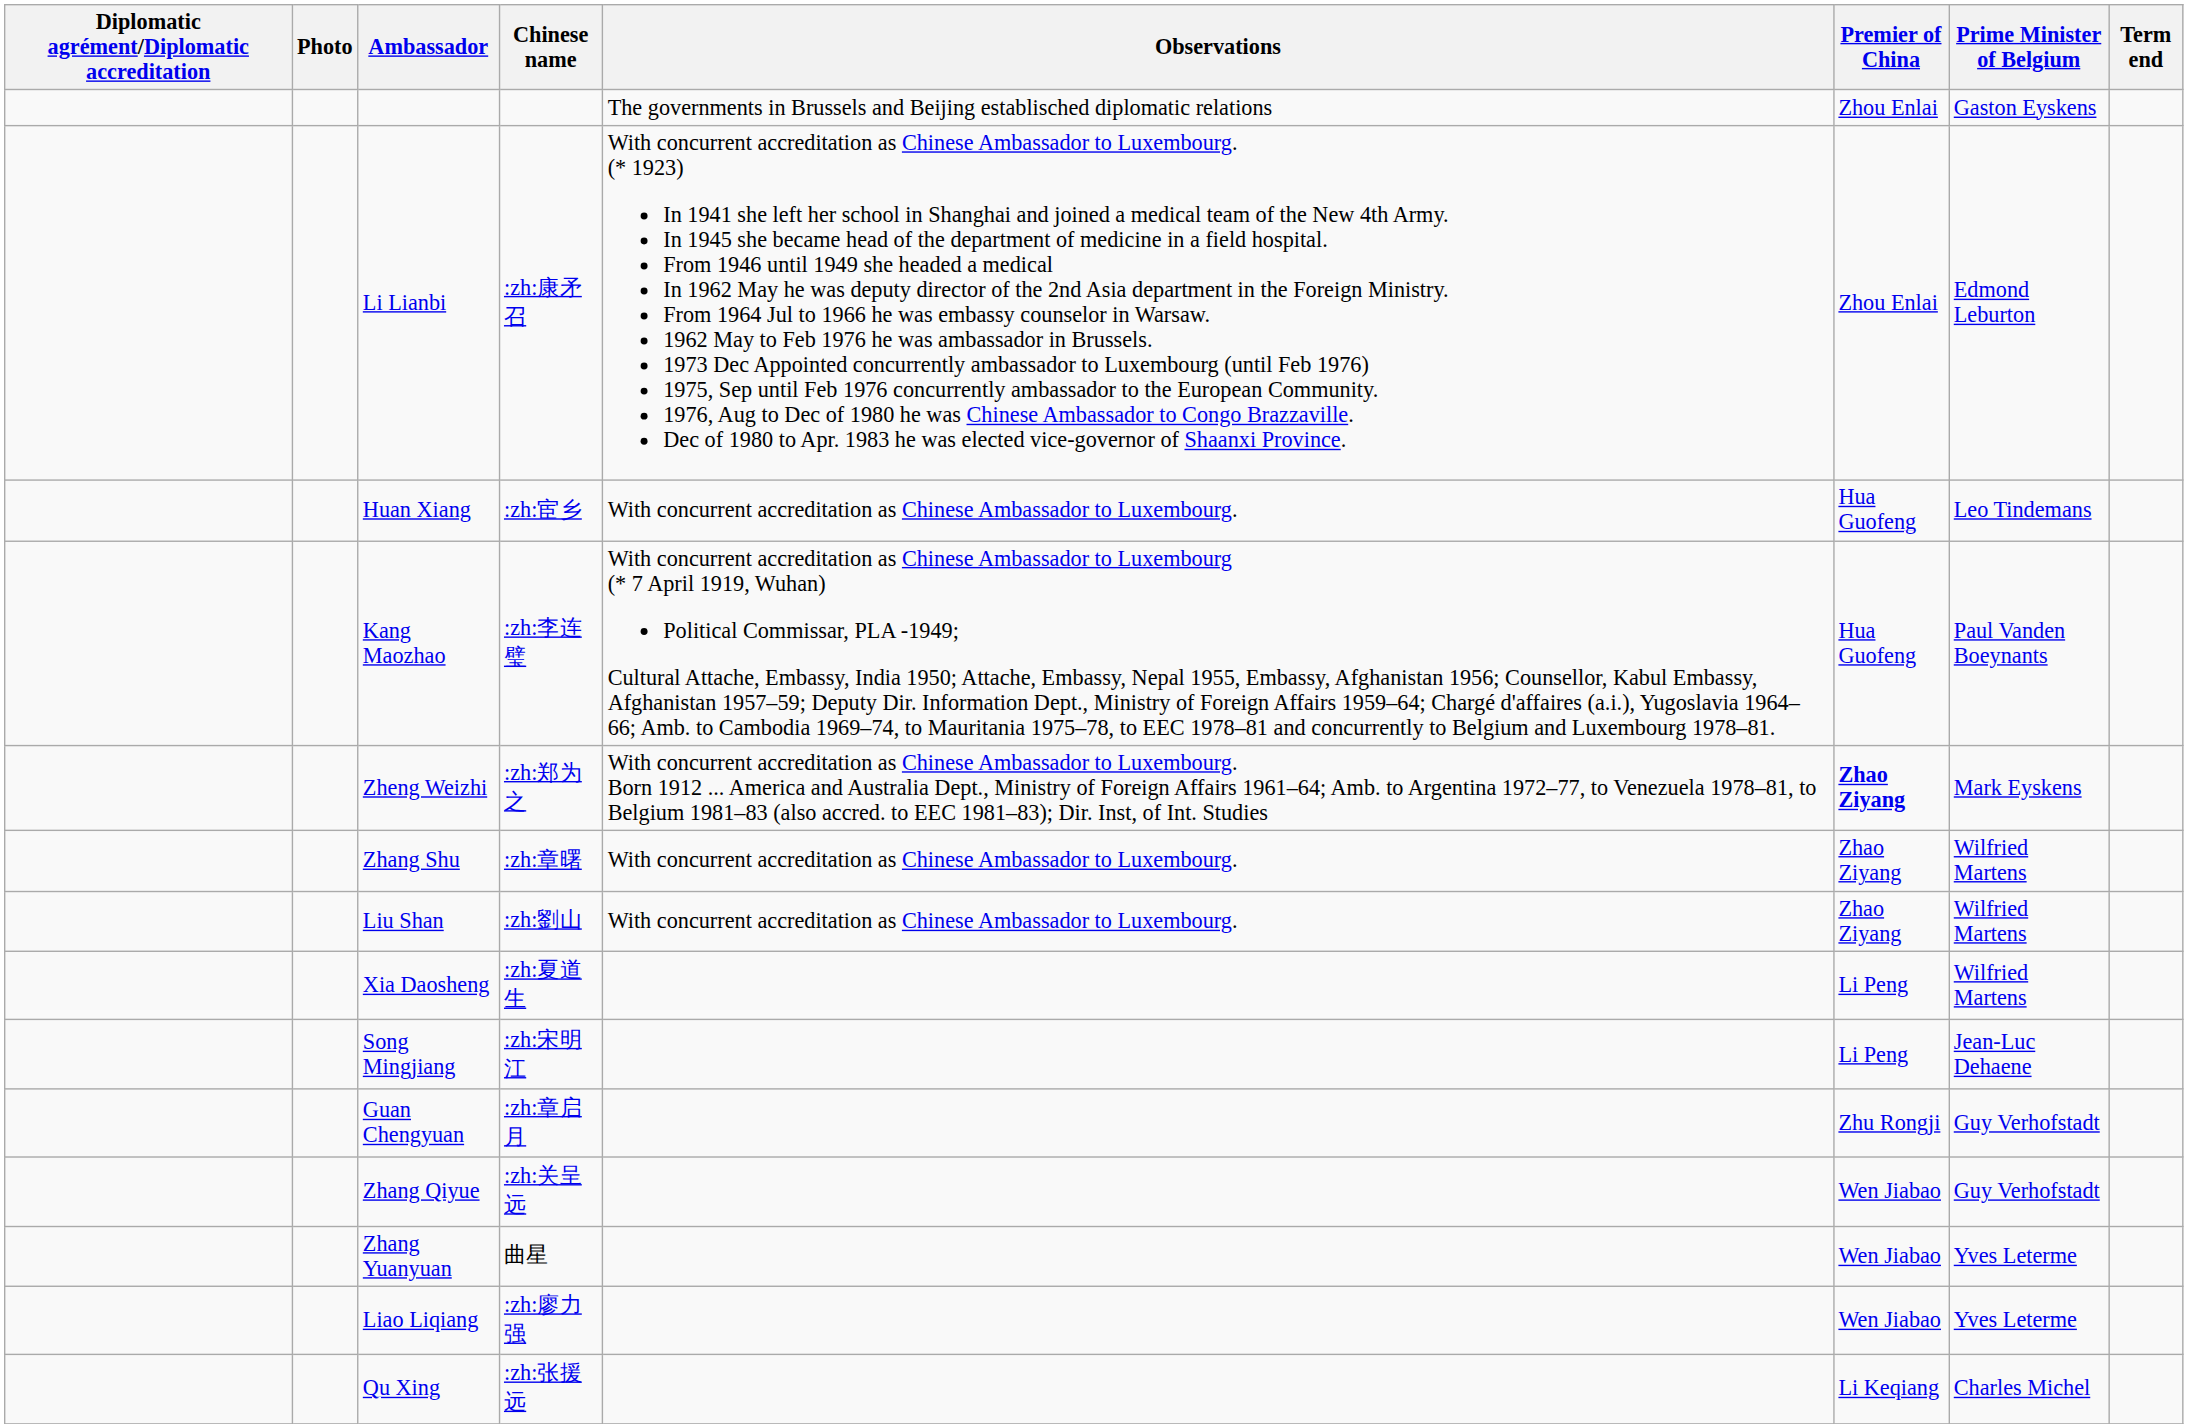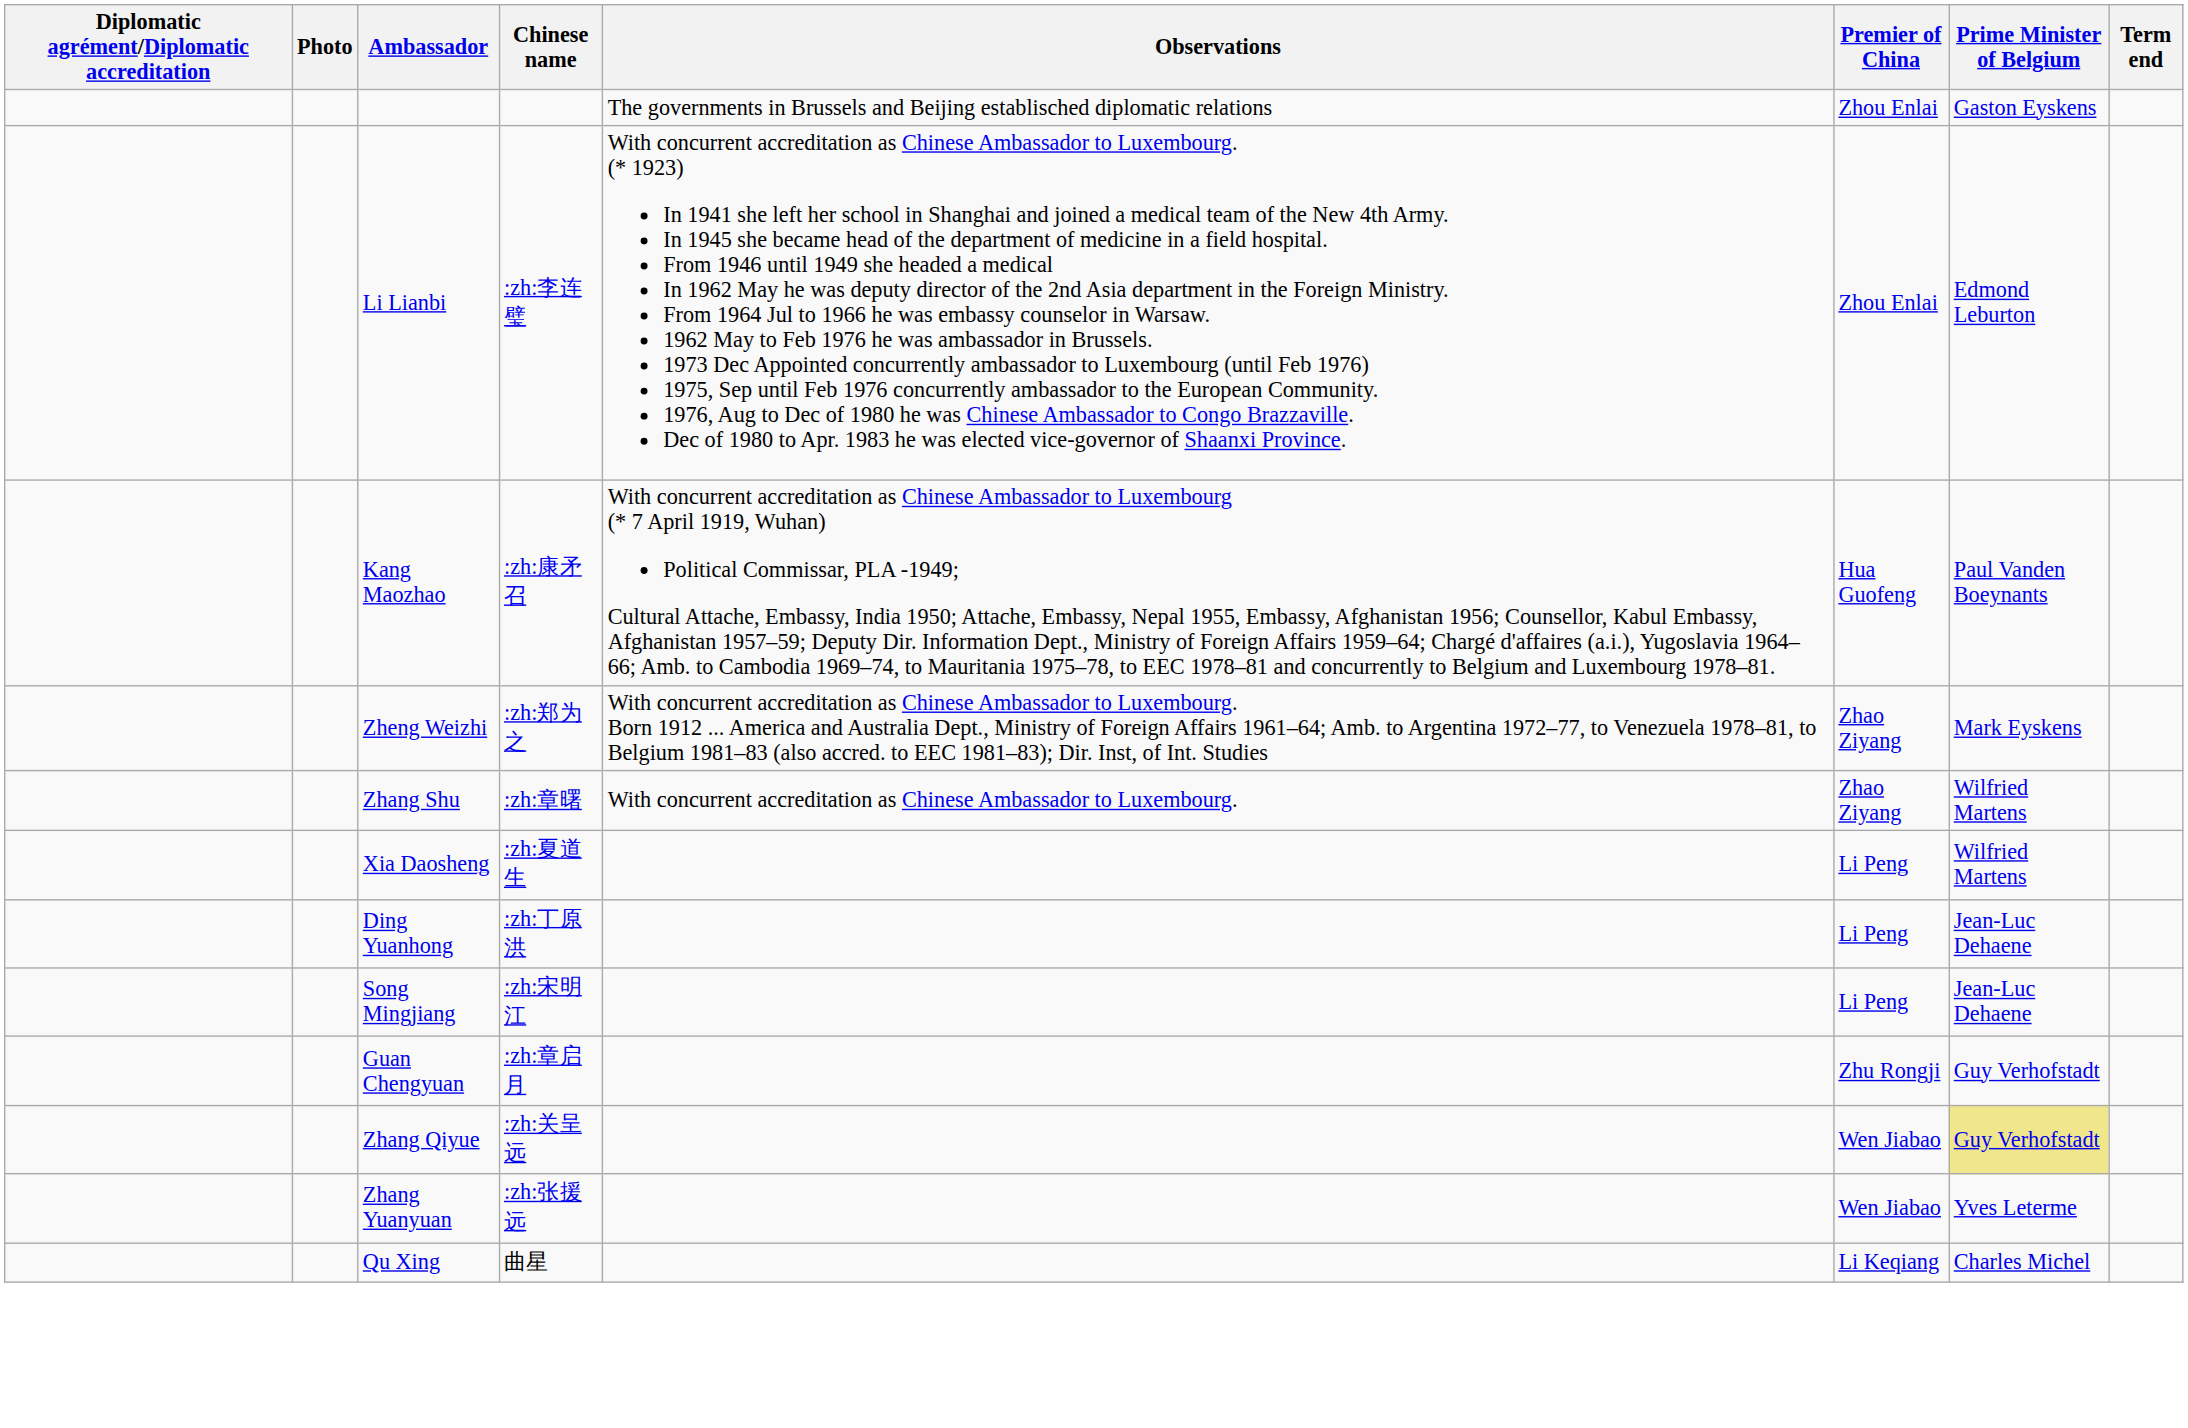(543, 301) :zh:康矛召 -> (543, 301) :zh:李连璧
- row: (417, 510)
(543, 642) :zh:李连璧 -> (543, 581) :zh:康矛召
(1872, 787) bold -> (1870, 727) normal
- row: (403, 920)
+ row: (408, 933)
(2027, 1191) no background -> (2027, 1139) khaki background
(526, 1255) 曲星 -> (543, 1207) :zh:张援远
- row: (421, 1320)
(543, 1388) :zh:张援远 -> (526, 1261) 曲星
